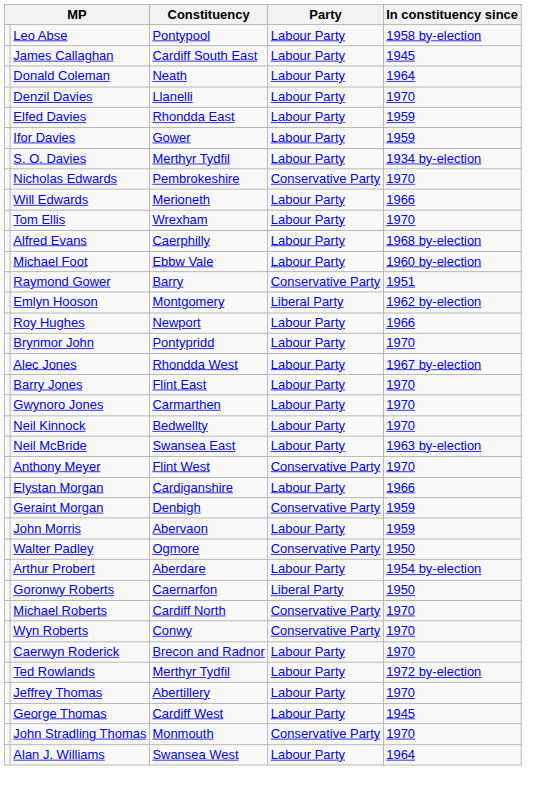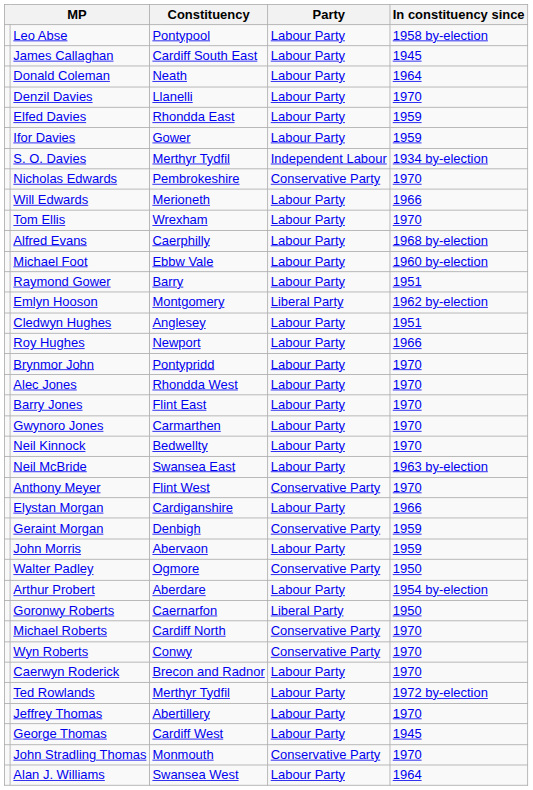(308, 158) Labour Party -> (329, 158) Independent Labour
(326, 281) Conservative Party -> (308, 281) Labour Party
+ row: (62, 323)
(434, 364) 1967 by-election -> (407, 384) 1970
